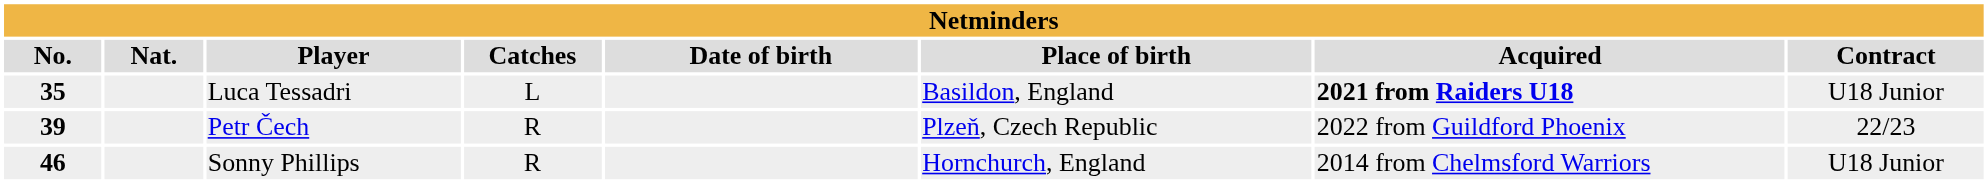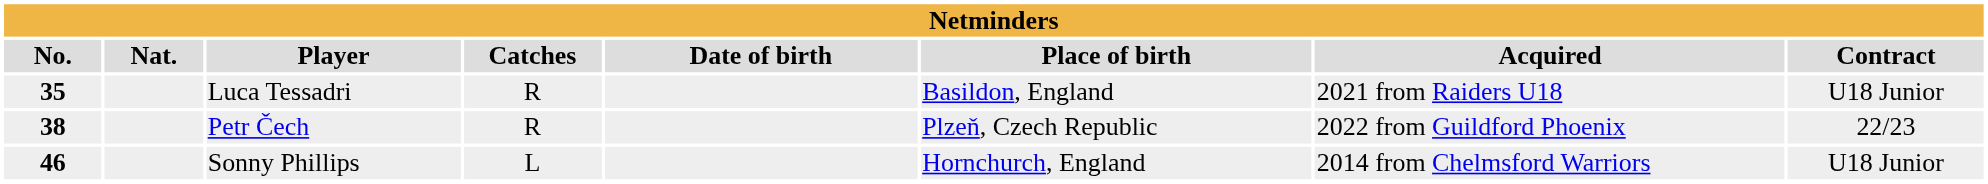(532, 91) L -> (532, 91) R
(1445, 91) bold -> (1440, 91) normal
(53, 127) 39 -> (53, 127) 38
(532, 162) R -> (532, 162) L
